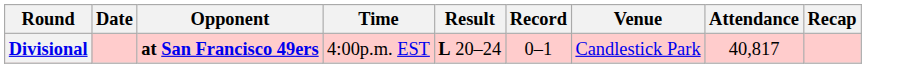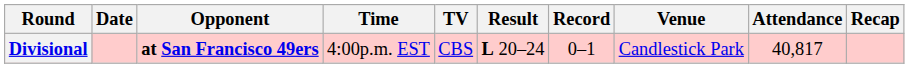+ column: (456, 19)
